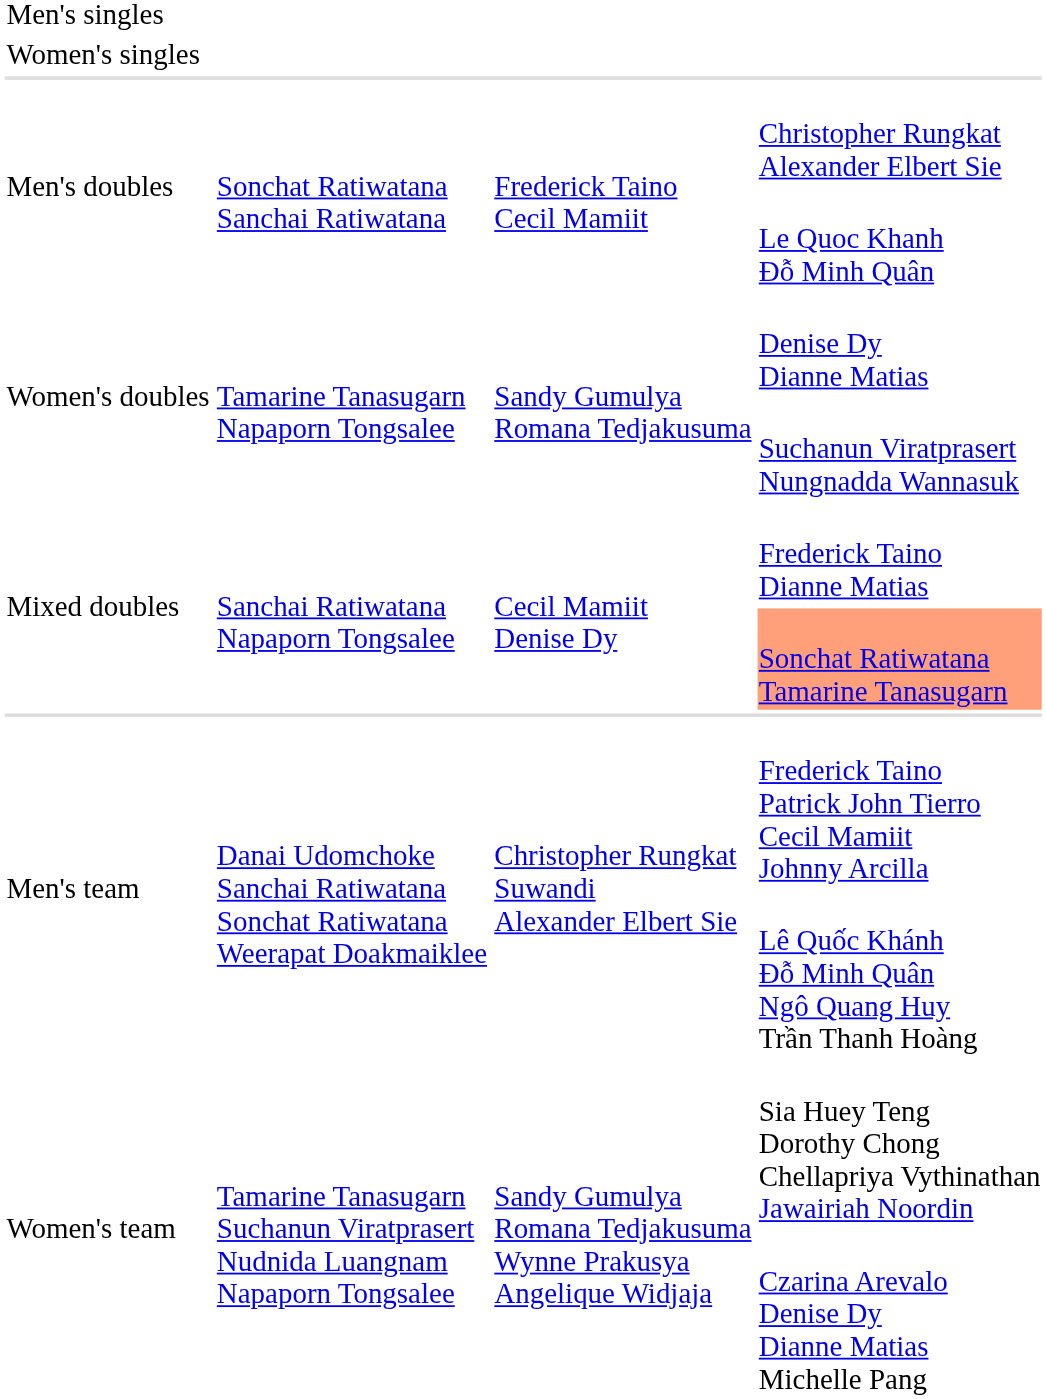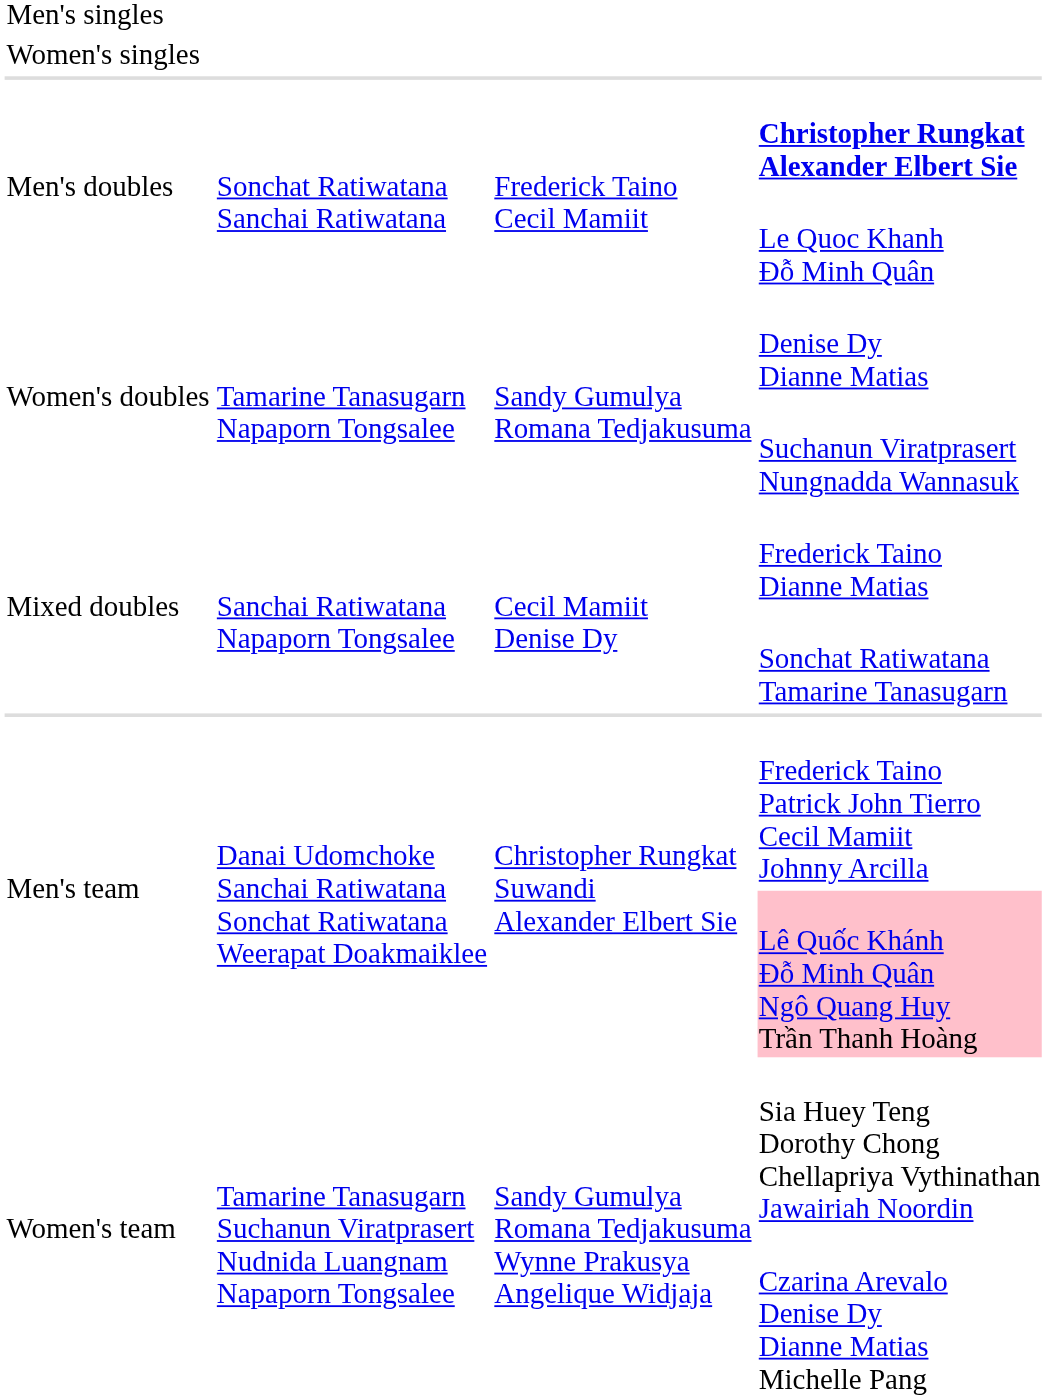(880, 150) normal -> (892, 150) bold
(883, 674) lightsalmon background -> (883, 674) no background
(868, 989) no background -> (868, 989) pink background
